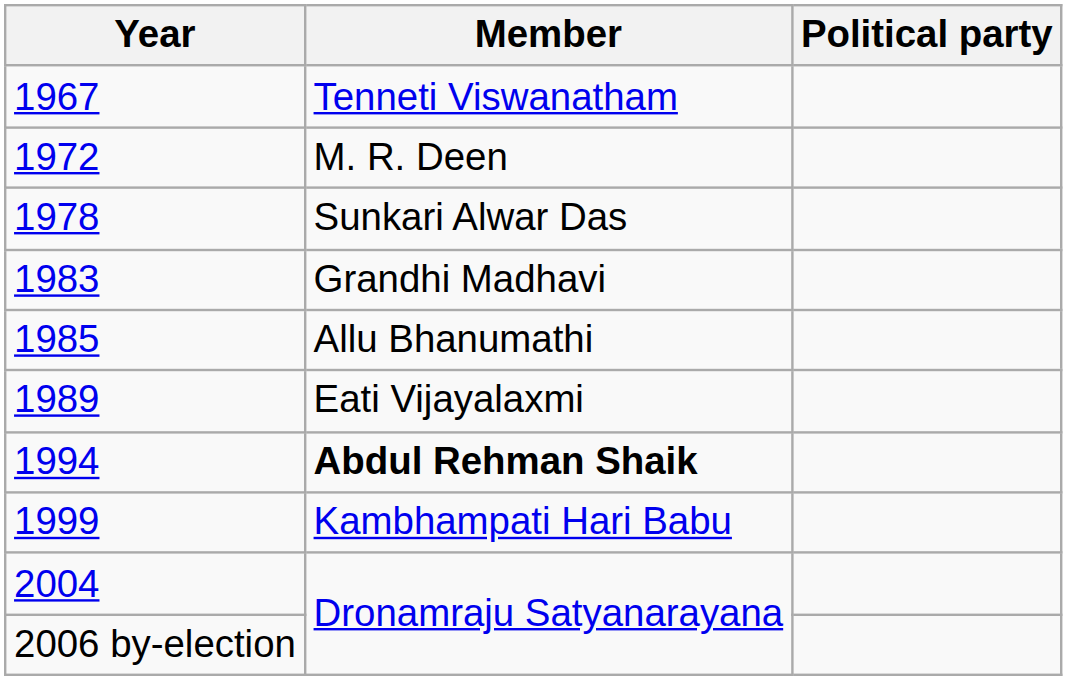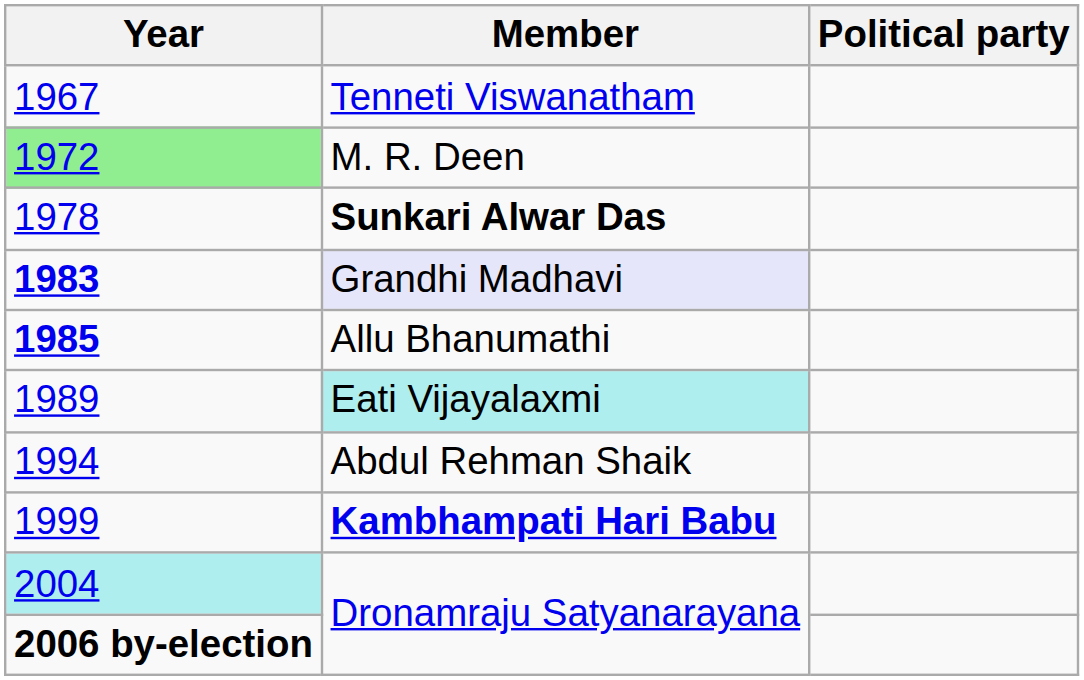(57, 156) no background -> (57, 156) lightgreen background
(470, 217) normal -> (498, 217) bold
(57, 278) normal -> (57, 278) bold
(460, 278) no background -> (477, 278) lavender background
(57, 339) normal -> (57, 339) bold
(449, 400) no background -> (466, 400) paleturquoise background
(506, 461) bold -> (511, 461) normal
(523, 522) normal -> (554, 522) bold
(57, 583) no background -> (57, 583) paleturquoise background
(155, 643) normal -> (163, 643) bold
